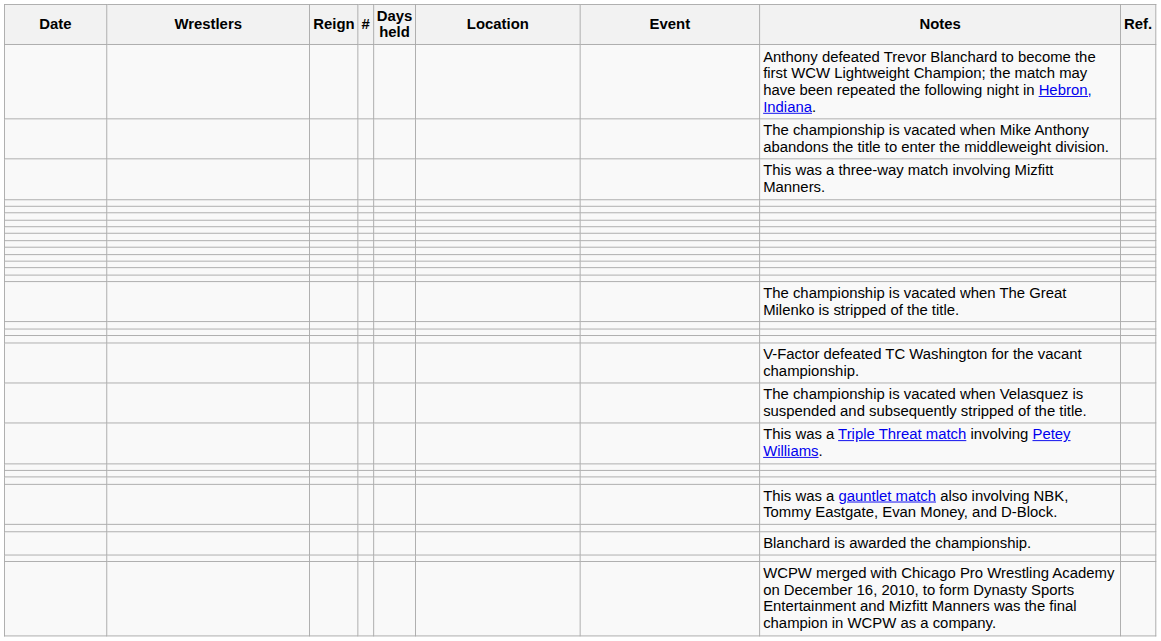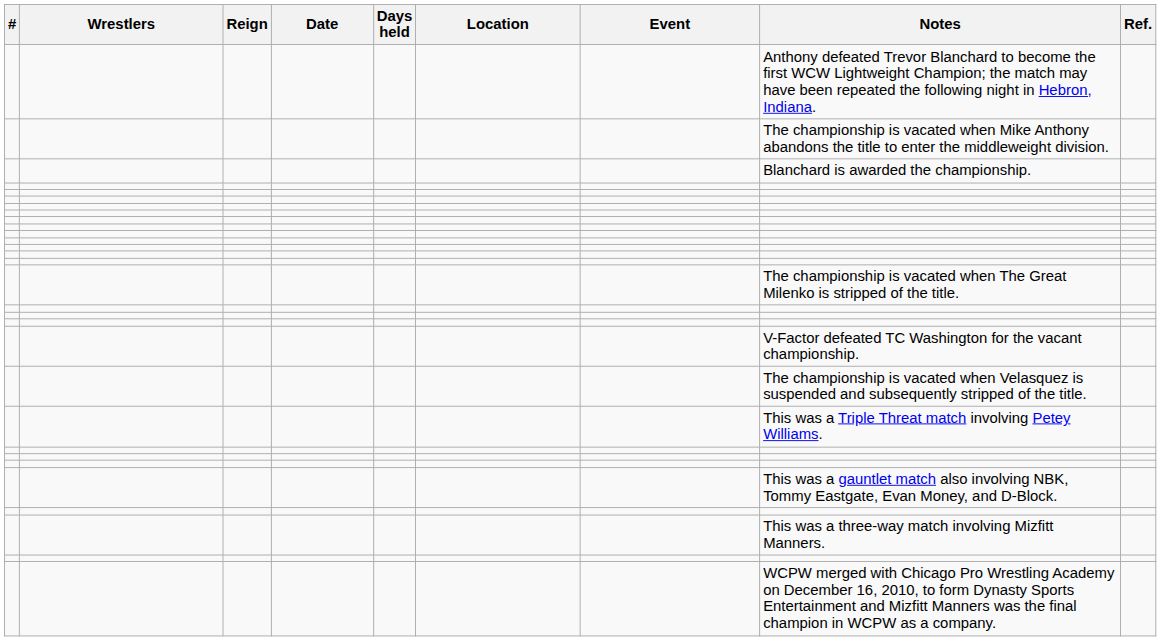columns swapped: (366, 24) <-> (55, 24)
(908, 179) This was a three-way match involving Mizfitt Manners. -> (897, 170) Blanchard is awarded the championship.
(897, 543) Blanchard is awarded the championship. -> (908, 534) This was a three-way match involving Mizfitt Manners.
